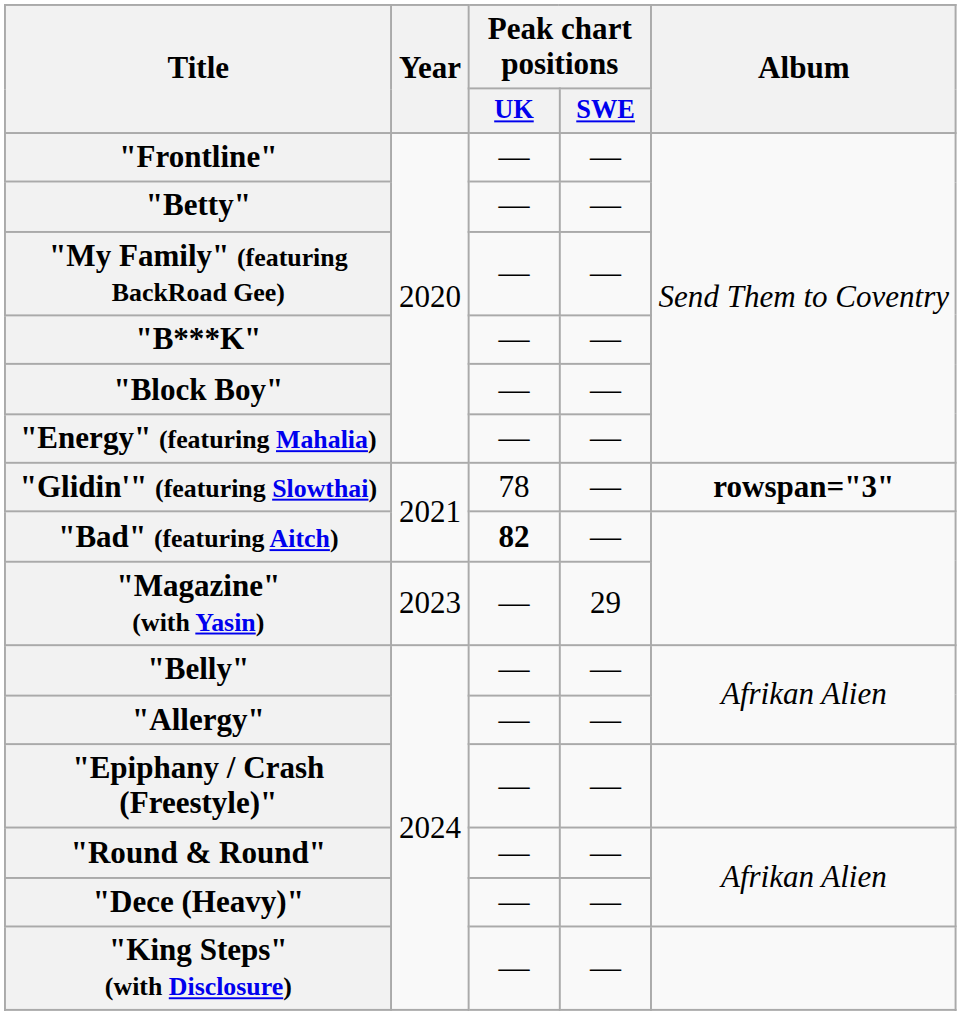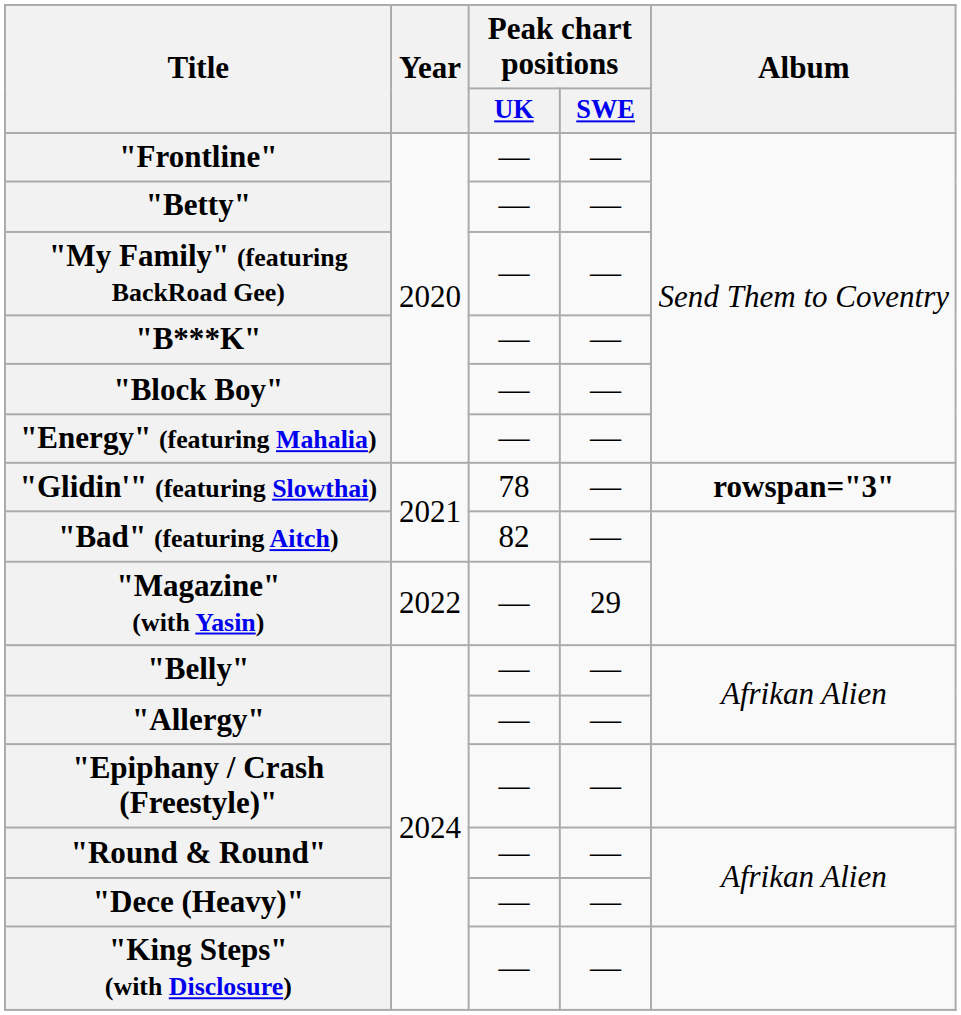(514, 536) bold -> (514, 536) normal
(430, 602) 2023 -> (430, 602) 2022
